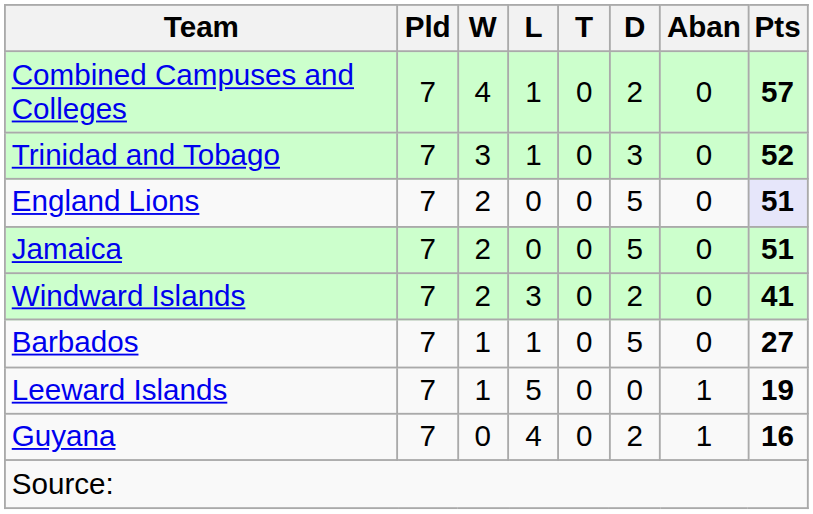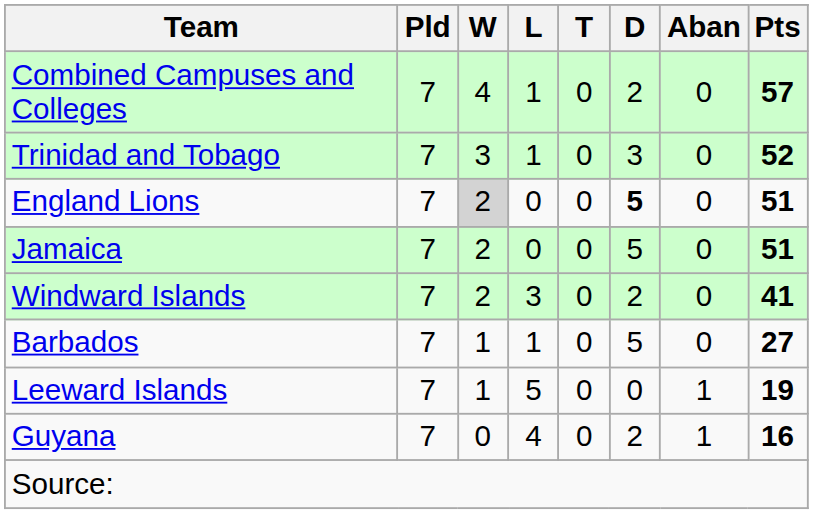(483, 202) no background -> (483, 202) lightgrey background
(635, 202) normal -> (635, 202) bold
(778, 202) lavender background -> (778, 202) no background
